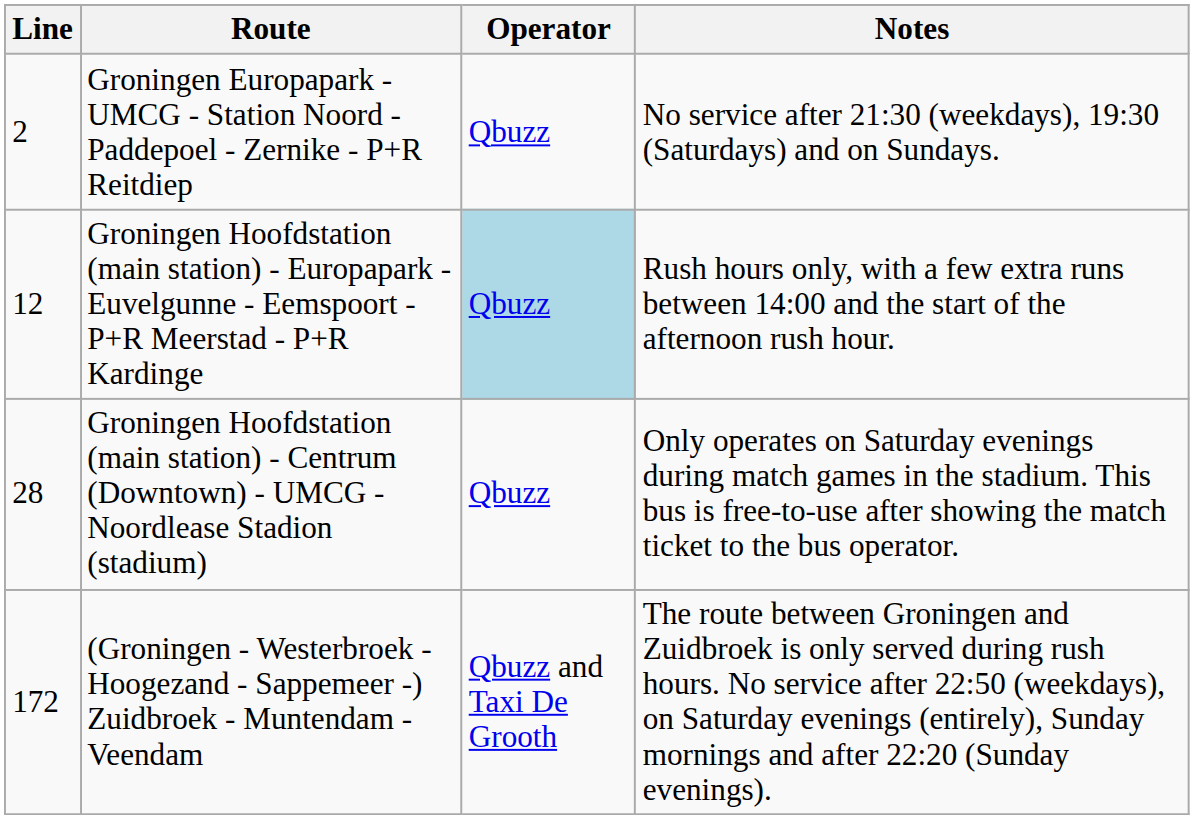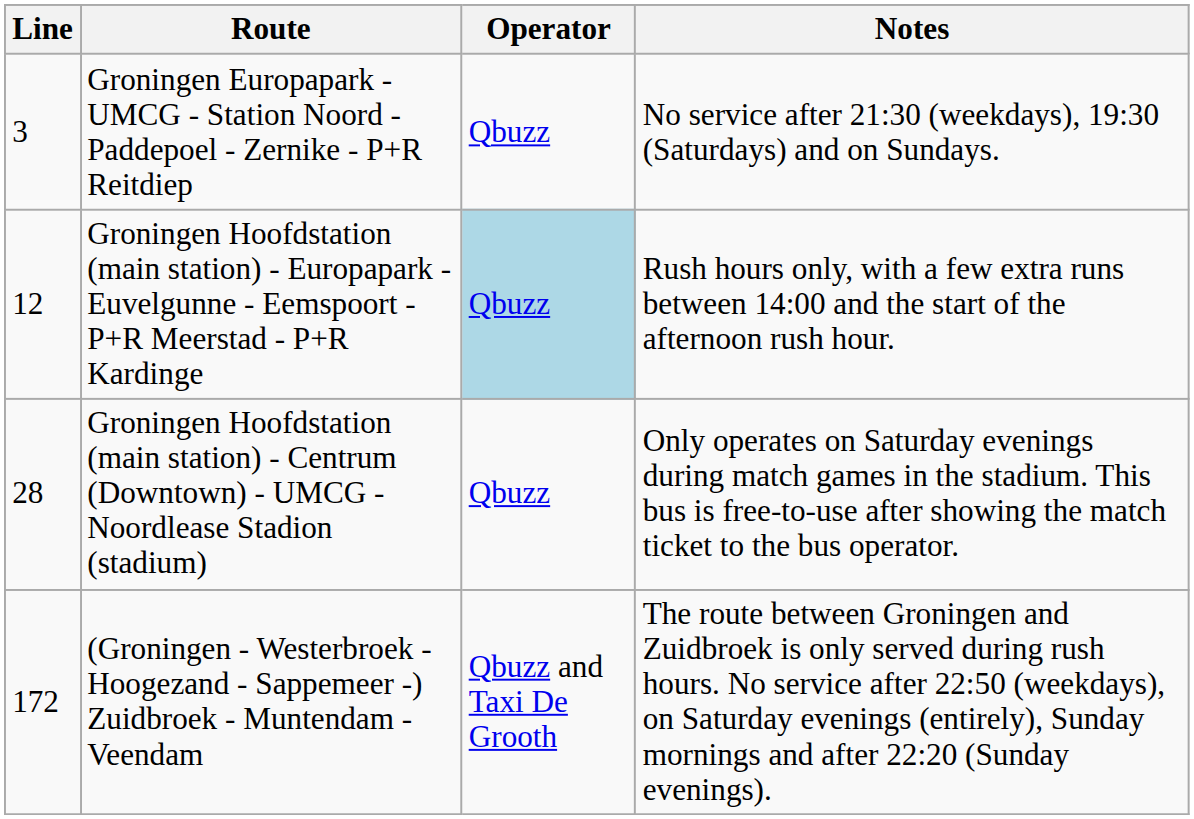(20, 131) 2 -> (20, 131) 3
